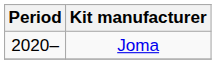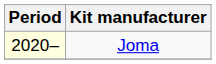(35, 45) no background -> (35, 45) lightyellow background
